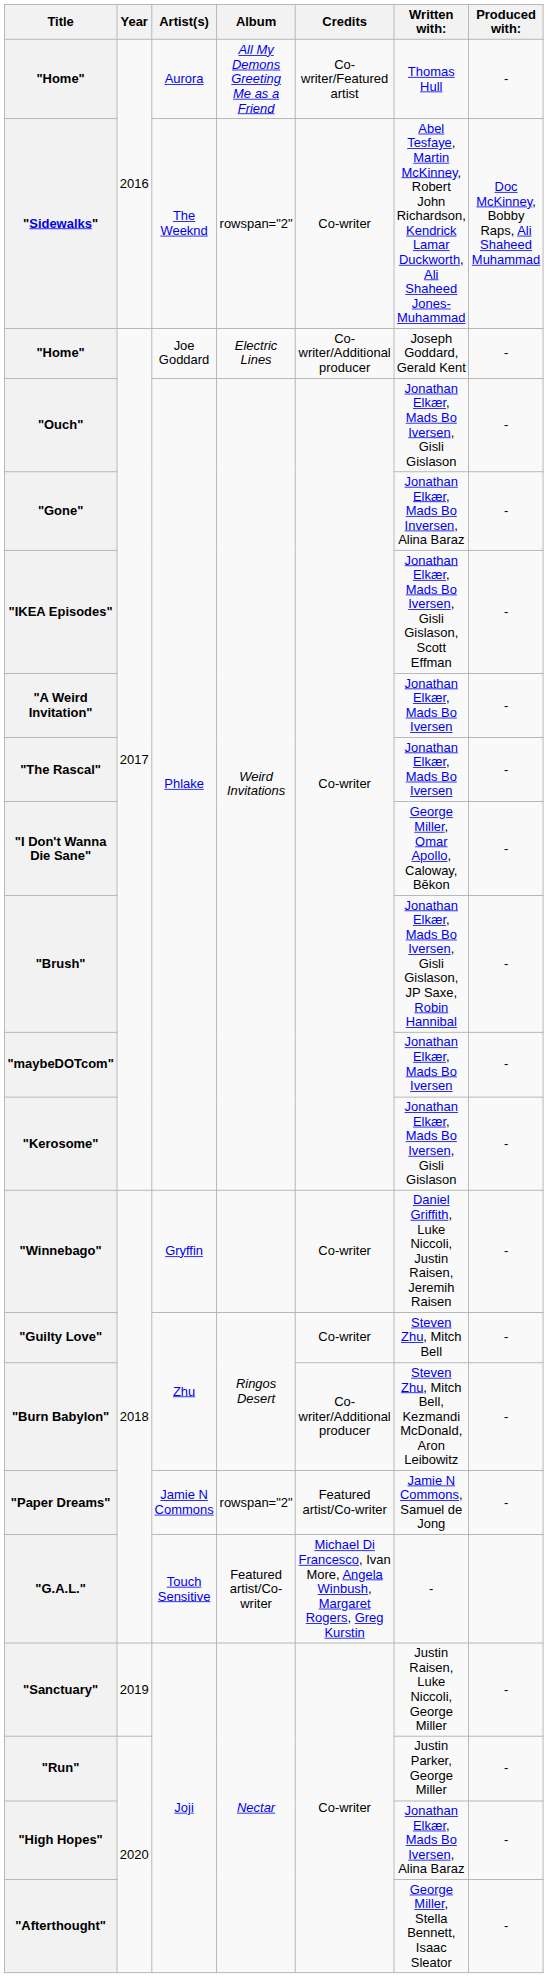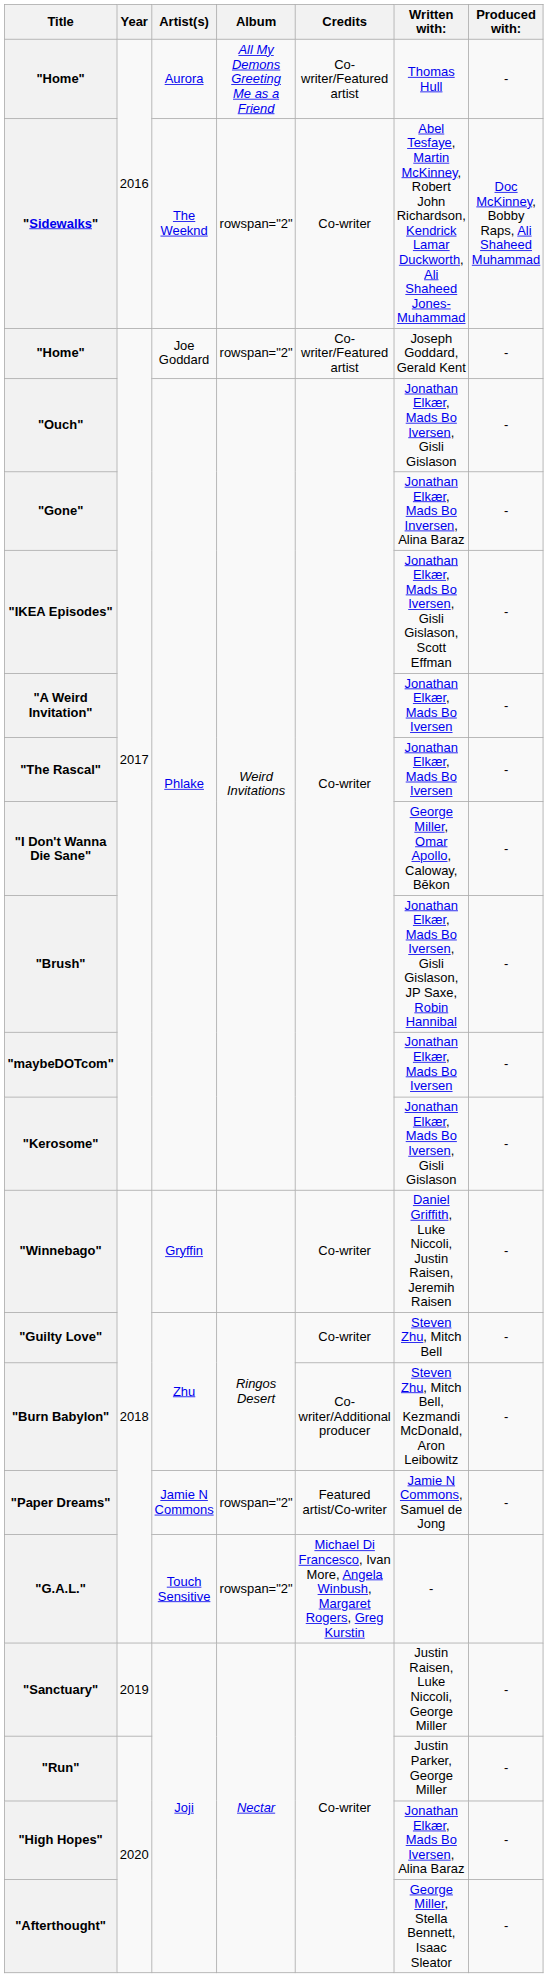(256, 353) Electric Lines -> (256, 353) rowspan="2"
(345, 353) Co-writer/Additional producer -> (345, 353) Co-writer/Featured artist
(256, 1588) Featured artist/Co-writer -> (256, 1588) rowspan="2"
